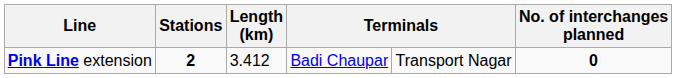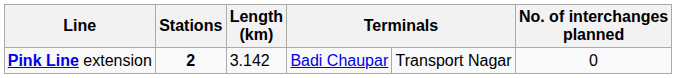(250, 60) 3.412 -> (250, 60) 3.142
(594, 60) bold -> (594, 60) normal
